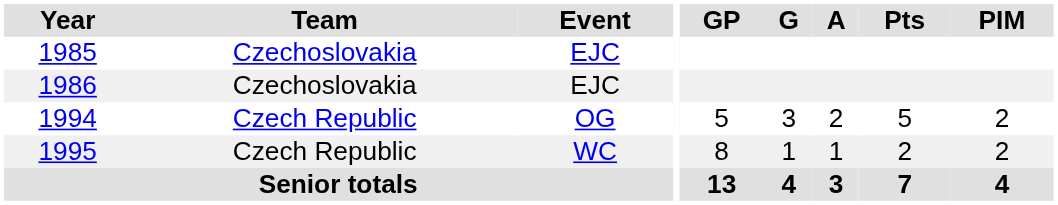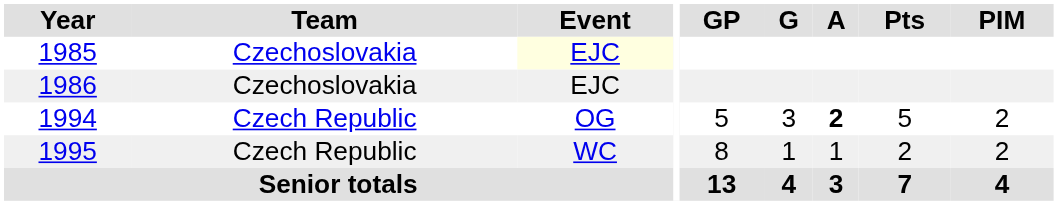(595, 52) no background -> (595, 52) lightyellow background
(836, 118) normal -> (836, 118) bold
